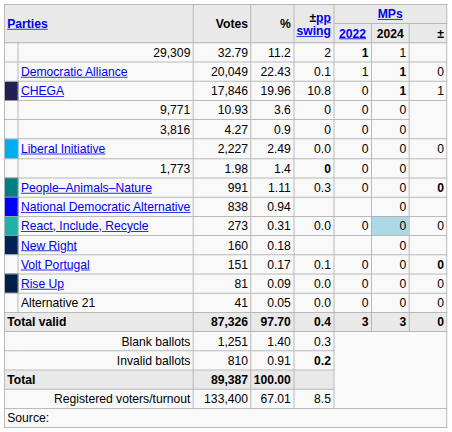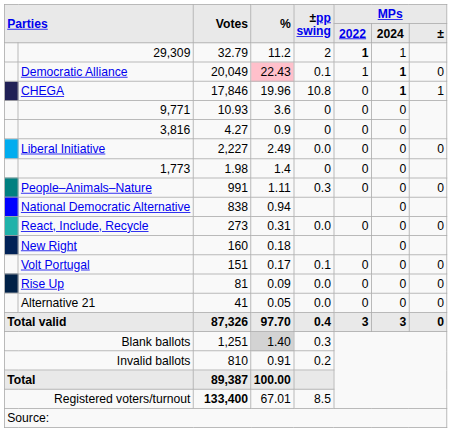(276, 72) no background -> (276, 72) pink background
(328, 168) bold -> (328, 168) normal
(441, 187) bold -> (441, 187) normal
(403, 226) lightblue background -> (403, 226) no background
(441, 264) bold -> (441, 264) normal
(279, 341) no background -> (279, 341) lightgrey background
(322, 361) bold -> (322, 361) normal
(226, 399) normal -> (226, 399) bold
